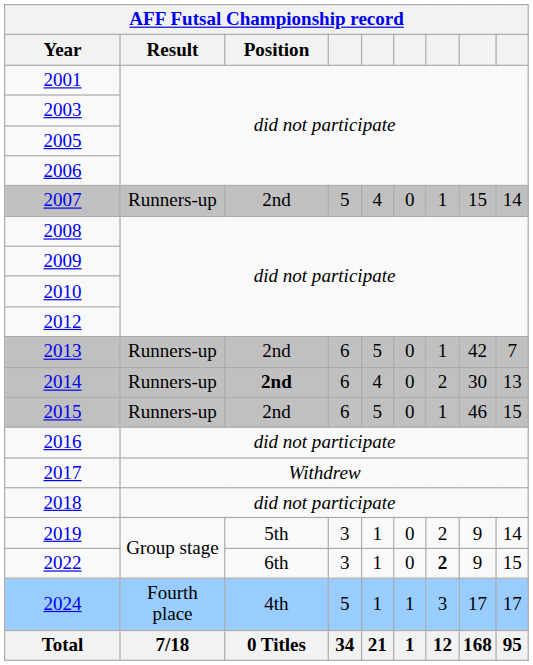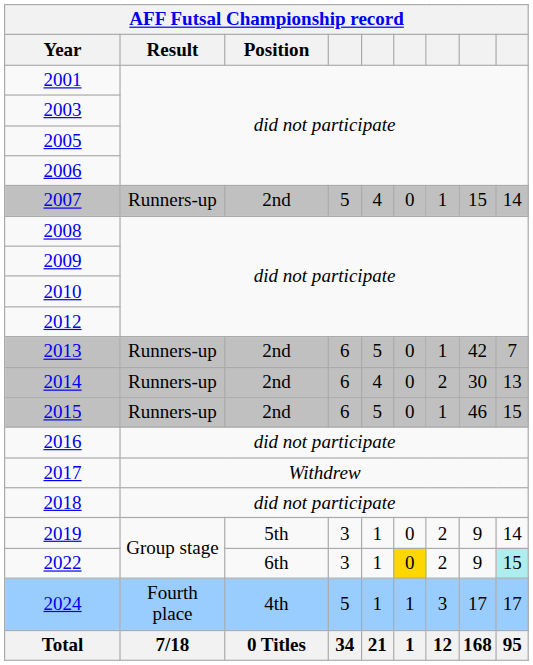(276, 381) bold -> (276, 381) normal
(410, 563) no background -> (410, 563) gold background
(442, 563) bold -> (442, 563) normal
(512, 563) no background -> (512, 563) paleturquoise background
